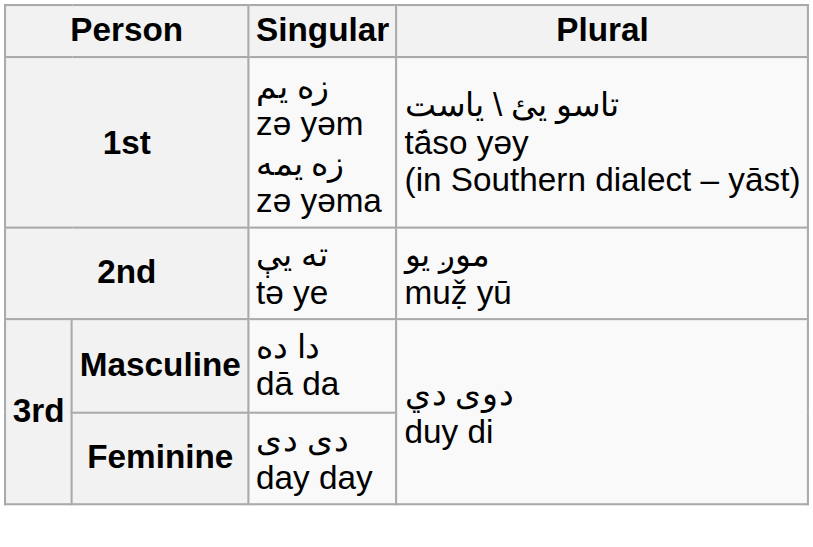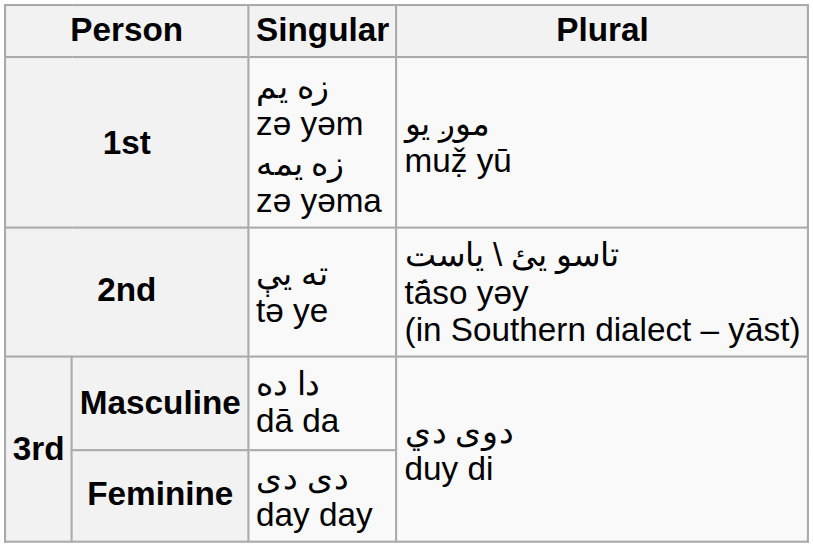(603, 142) تاسو يئ \ ياست tā́so yəy (in Southern dialect – yāst) -> (458, 142) موږ يو muẓ̌ yū
(458, 273) موږ يو muẓ̌ yū -> (603, 292) تاسو يئ \ ياست tā́so yəy (in Southern dialect – yāst)
